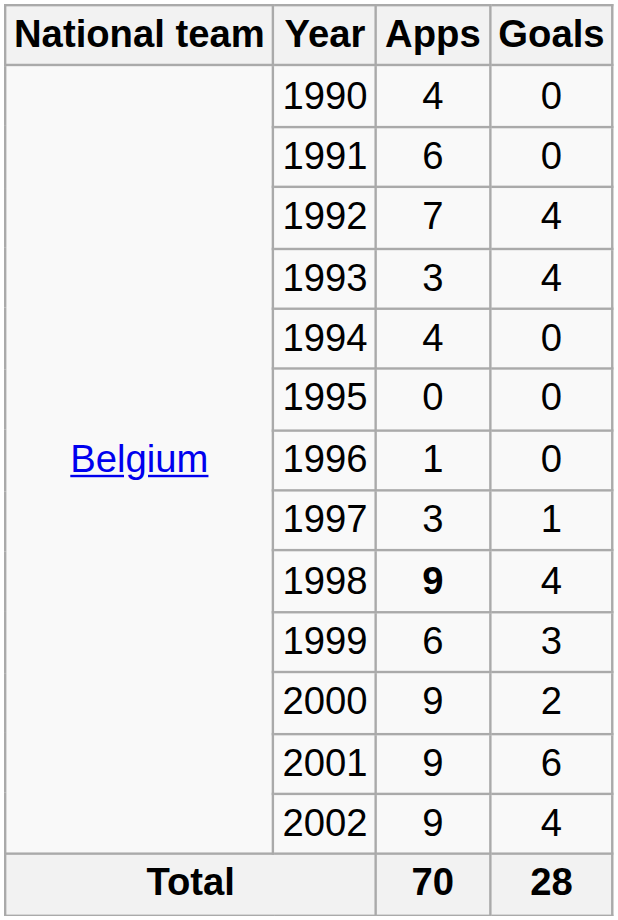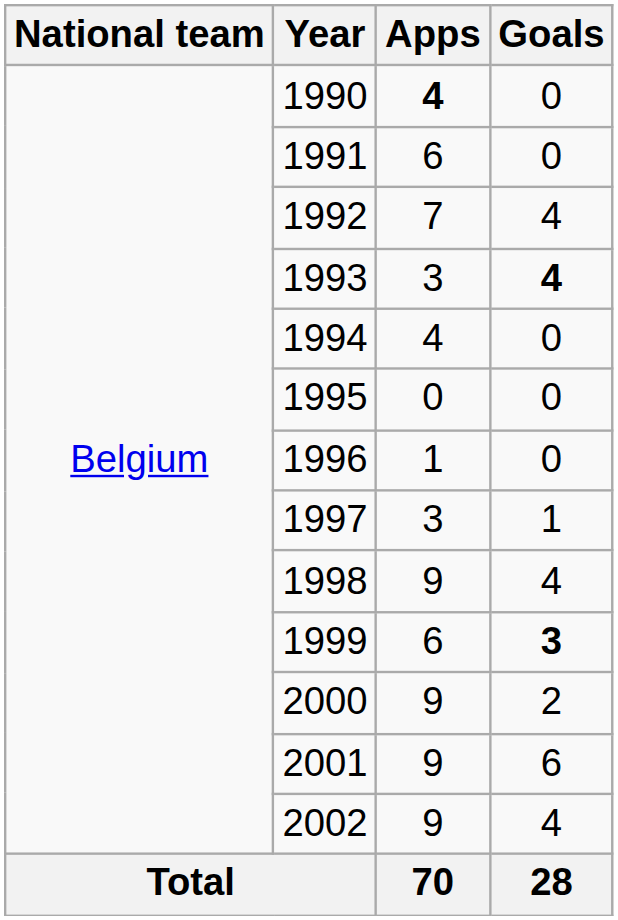(433, 95) normal -> (433, 95) bold
(551, 277) normal -> (551, 277) bold
(433, 580) bold -> (433, 580) normal
(551, 641) normal -> (551, 641) bold
